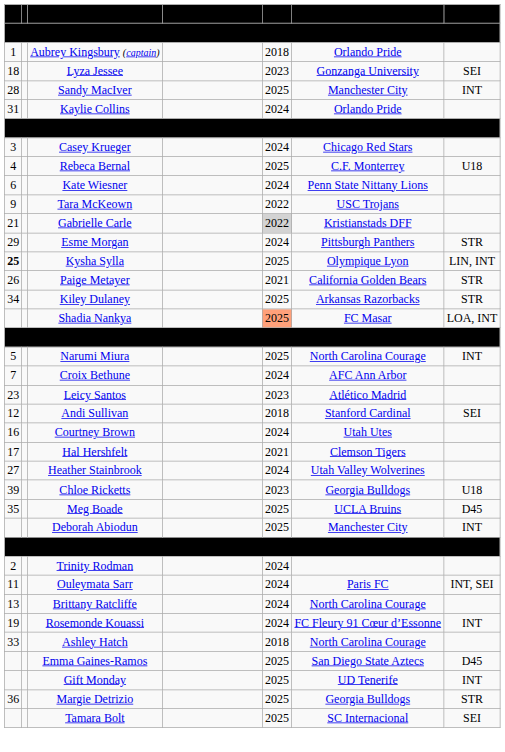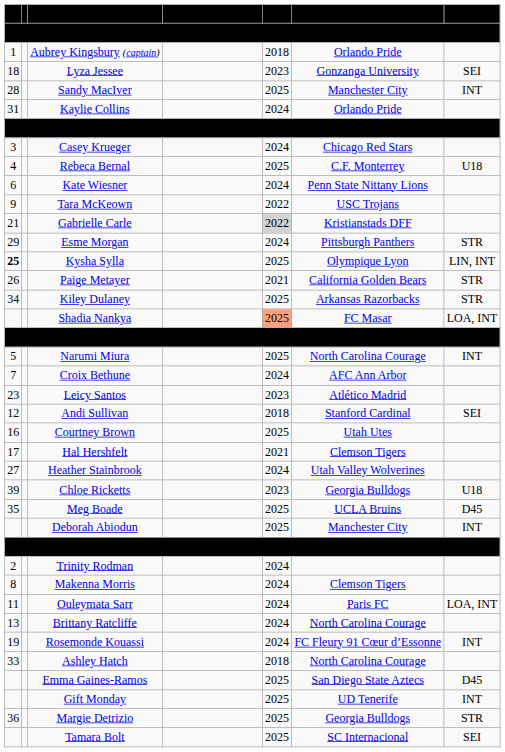(277, 432) 2024 -> (277, 432) 2025
+ row: (95, 584)
(472, 584) INT, SEI -> (472, 603) LOA, INT
